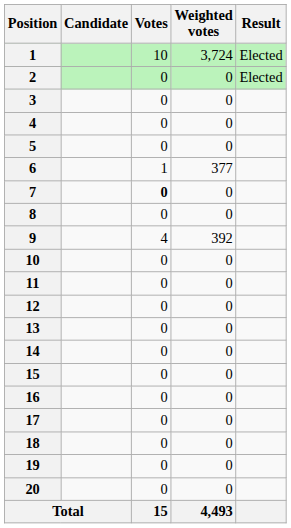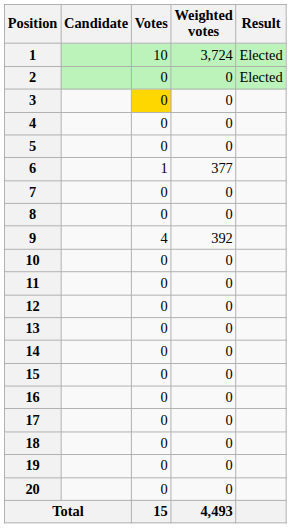(164, 100) no background -> (164, 100) gold background
(164, 191) bold -> (164, 191) normal
